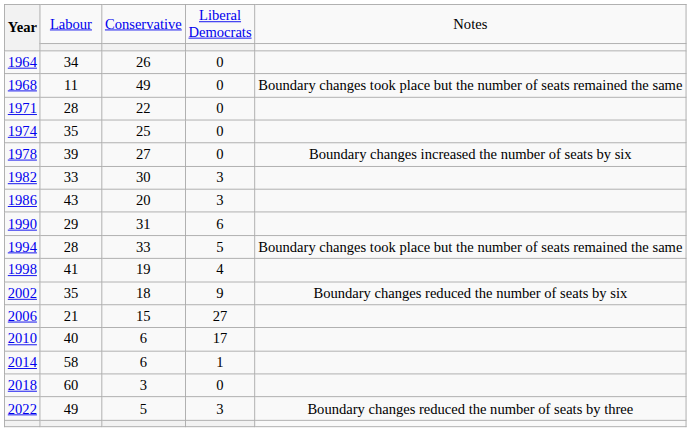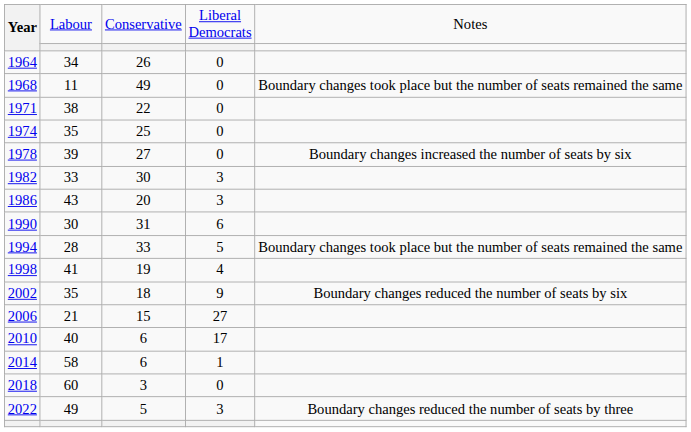(71, 108) 28 -> (71, 108) 38
(71, 223) 29 -> (71, 223) 30
